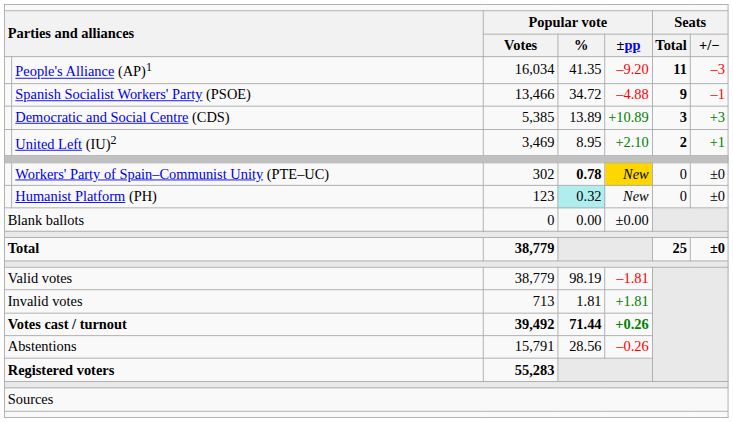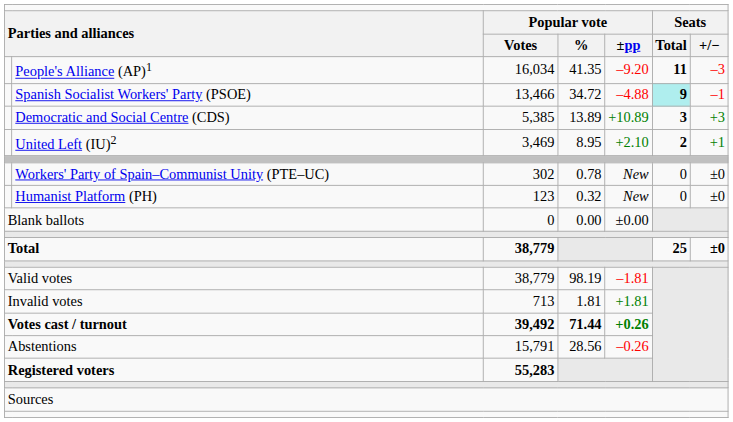(683, 94) no background -> (683, 94) paleturquoise background
(589, 174) bold -> (589, 174) normal
(636, 174) gold background -> (636, 174) no background
(589, 196) paleturquoise background -> (589, 196) no background
